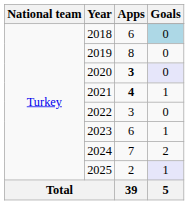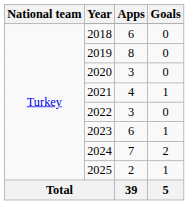(166, 33) lightblue background -> (166, 33) no background
(131, 72) bold -> (131, 72) normal
(166, 72) lavender background -> (166, 72) no background
(131, 92) bold -> (131, 92) normal
(166, 170) lavender background -> (166, 170) no background
